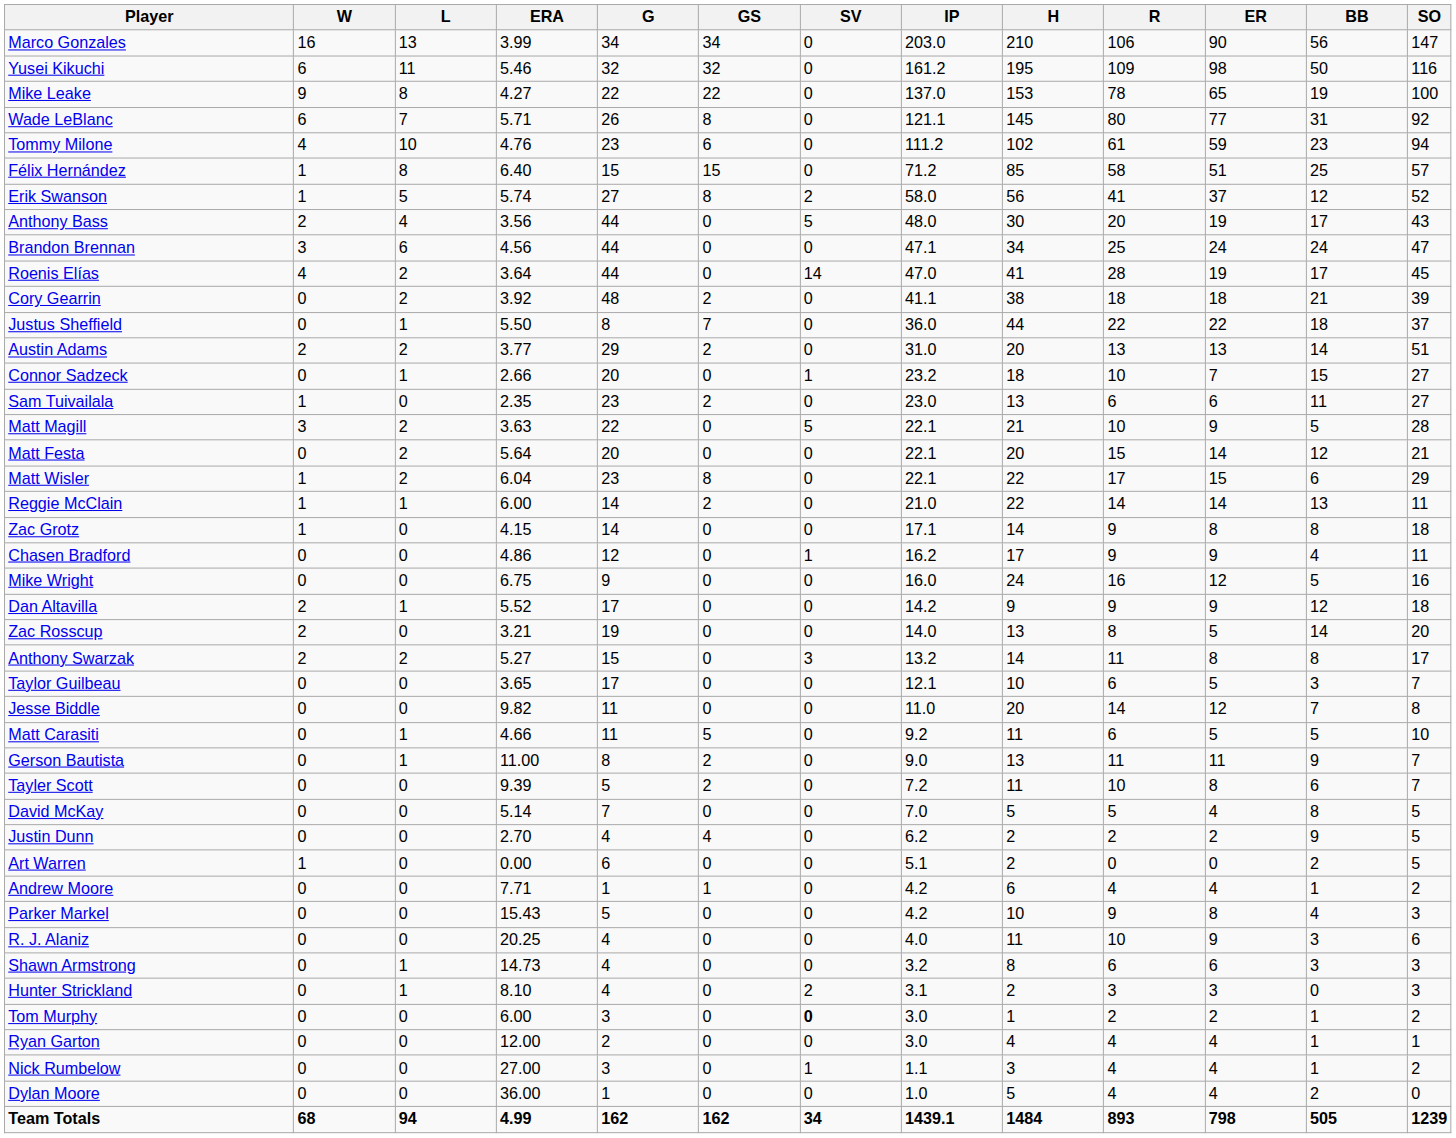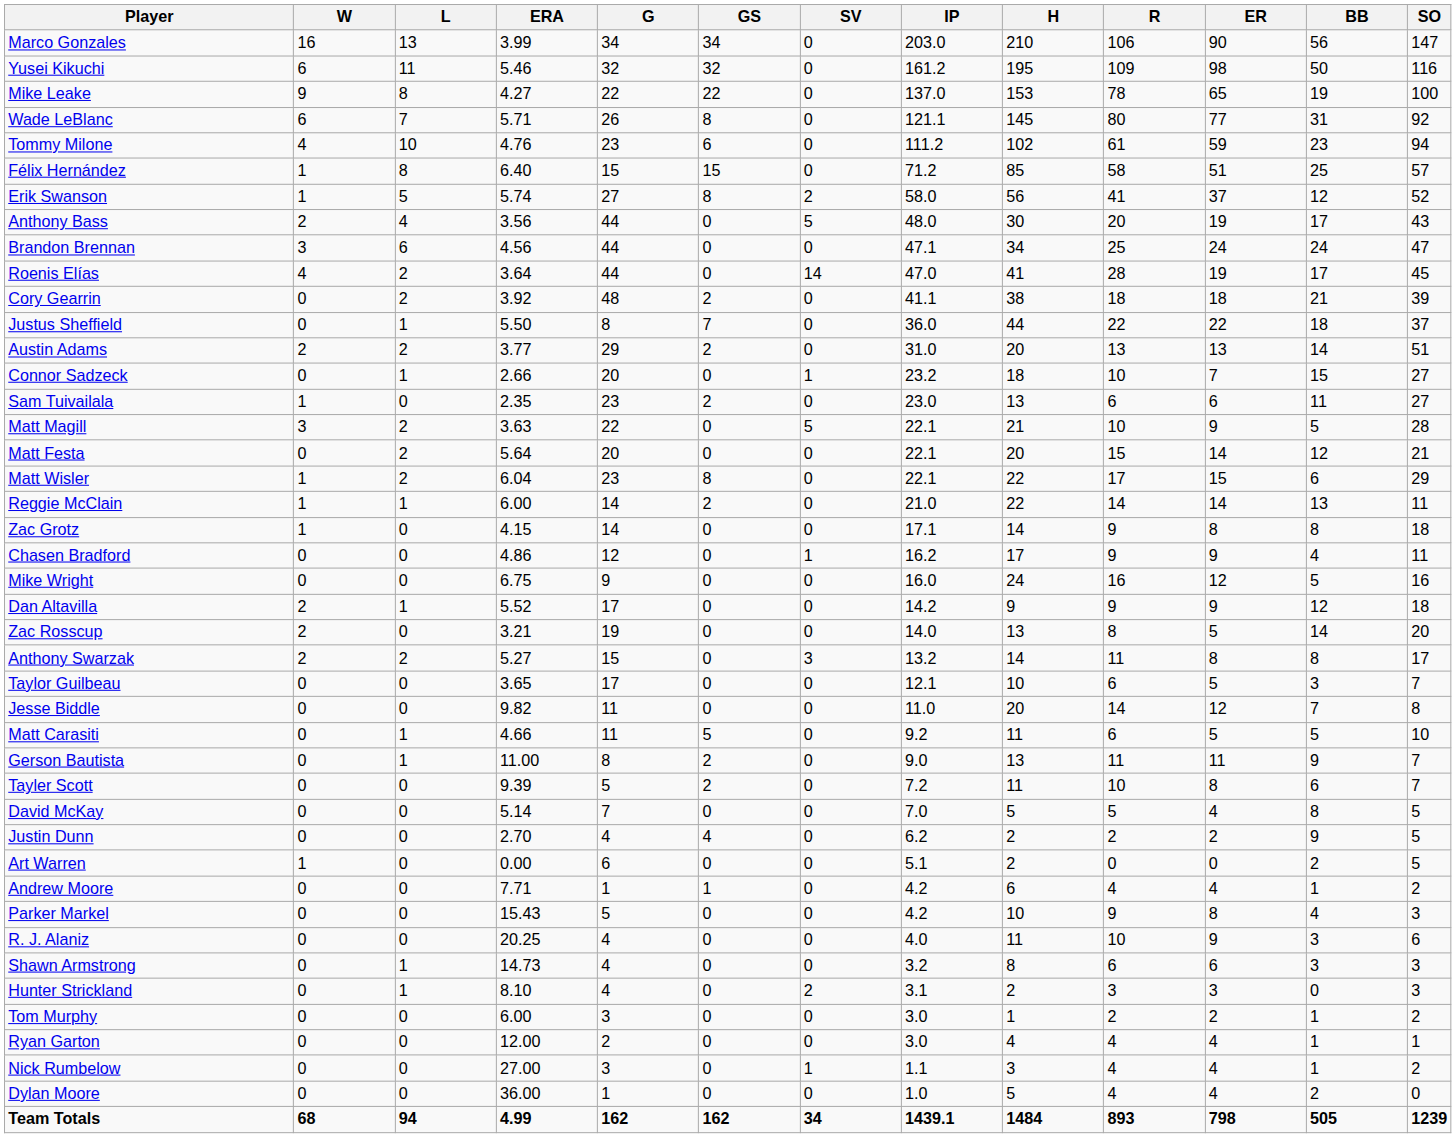(808, 1016) bold -> (808, 1016) normal
